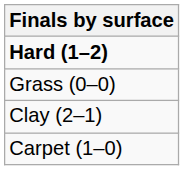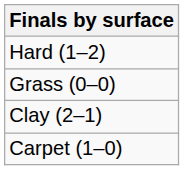(59, 52) bold -> (57, 52) normal
